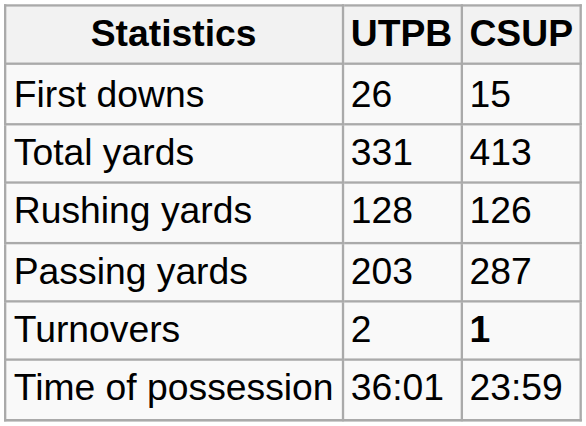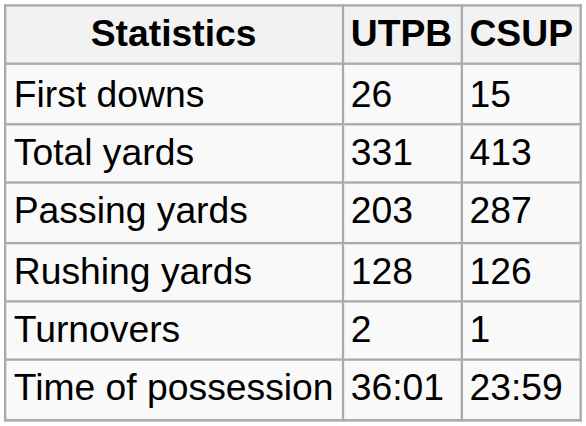rows swapped: (133, 211) <-> (131, 270)
(480, 329) bold -> (480, 329) normal
